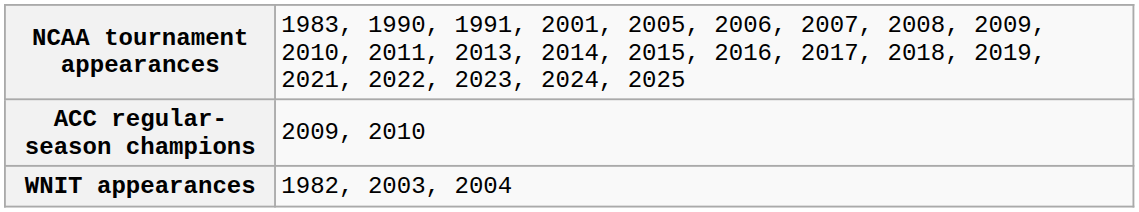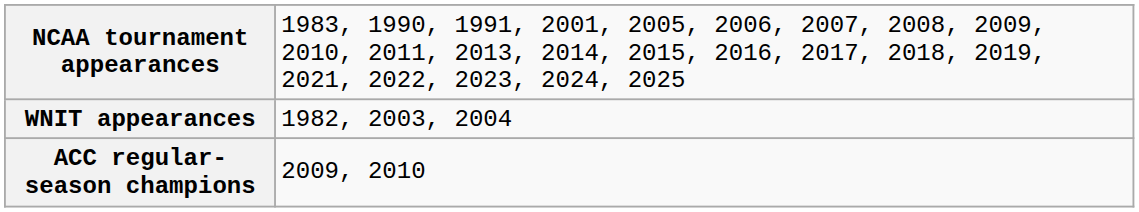rows swapped: (140, 186) <-> (140, 133)
